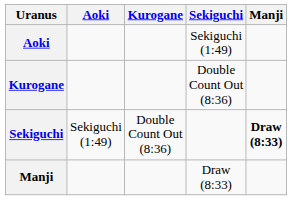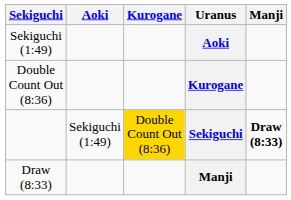columns swapped: (36, 14) <-> (216, 14)
(155, 134) no background -> (155, 134) gold background
